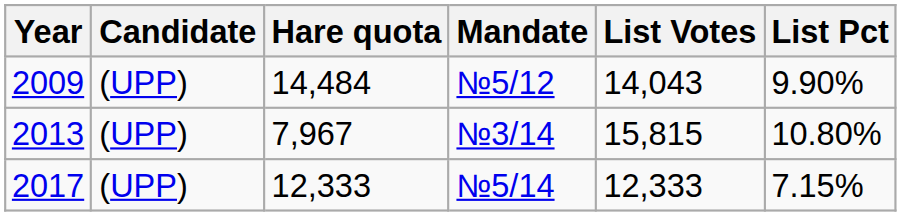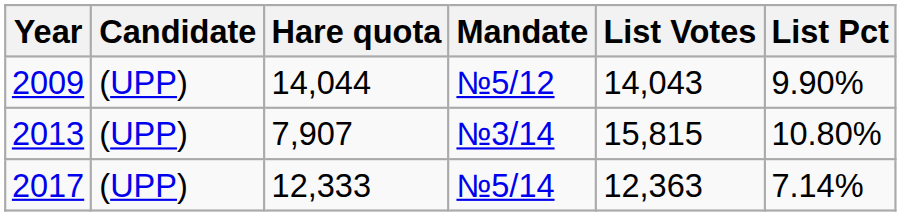(321, 82) 14,484 -> (321, 82) 14,044
(312, 134) 7,967 -> (312, 134) 7,907
(653, 185) 12,333 -> (653, 185) 12,363
(818, 185) 7.15% -> (818, 185) 7.14%
